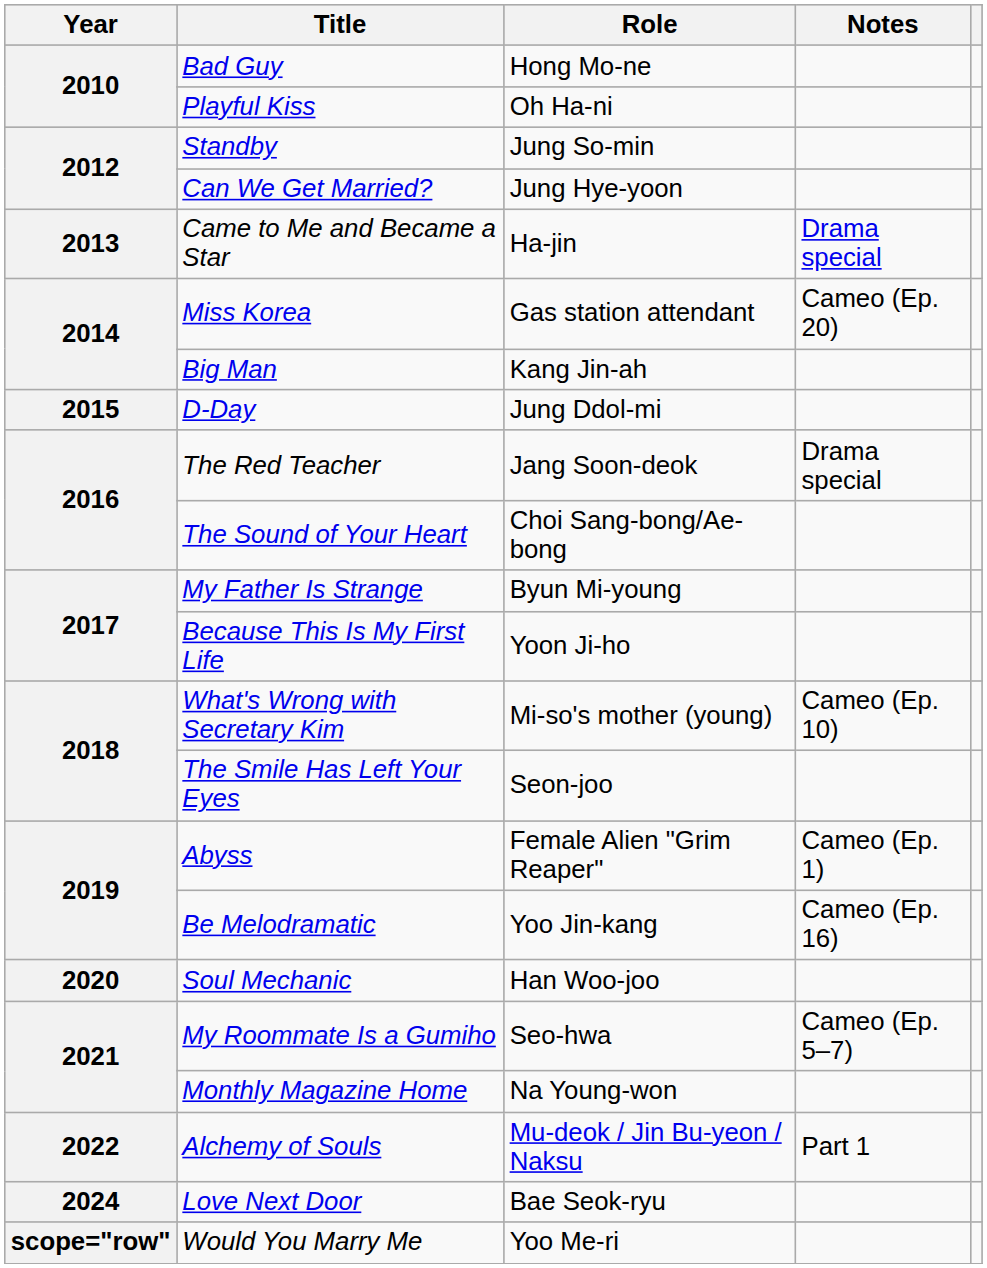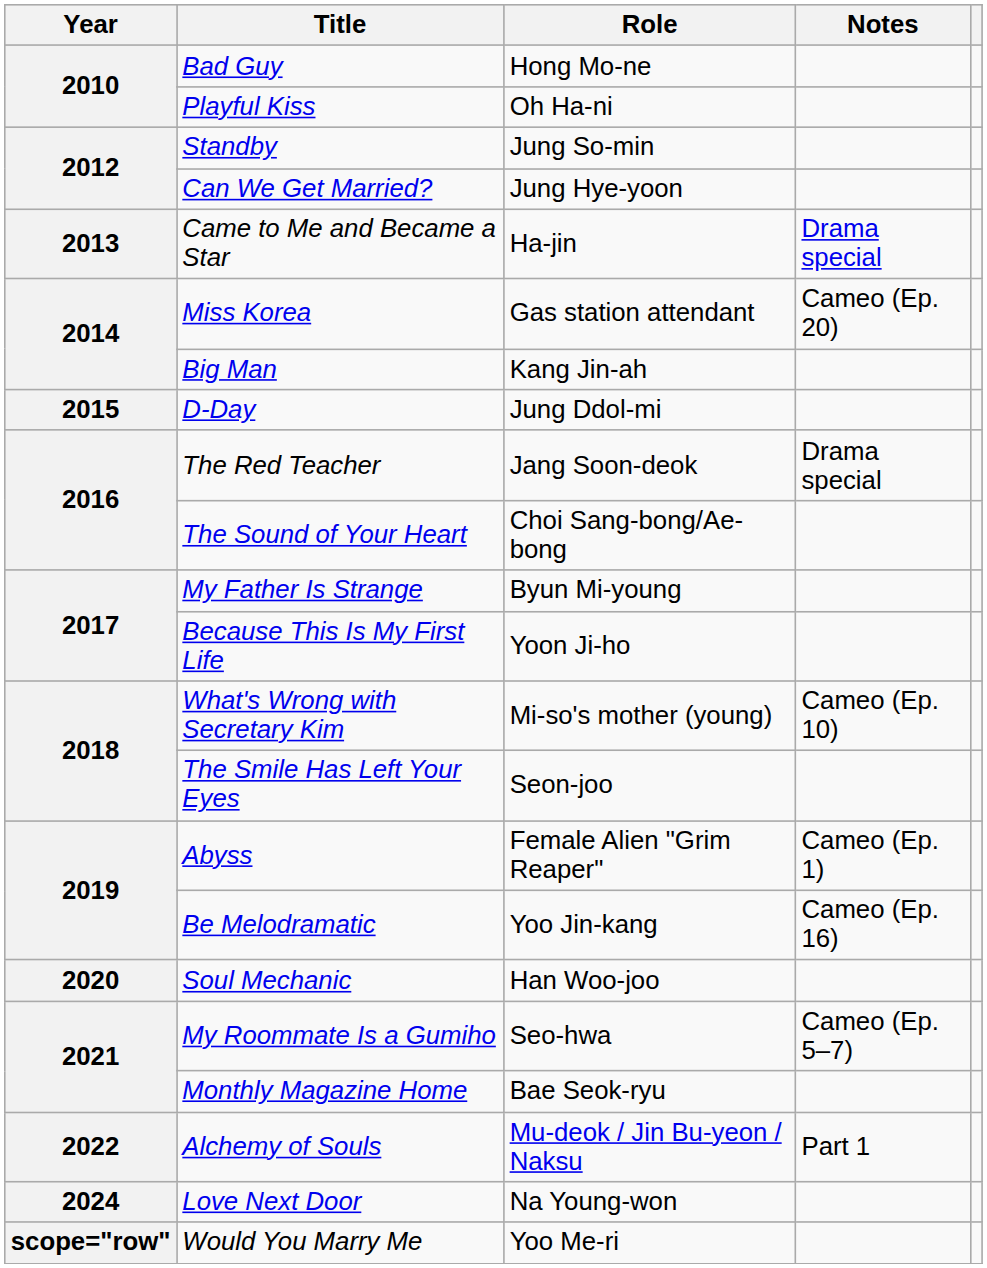(593, 1090) Na Young-won -> (588, 1090) Bae Seok-ryu
(588, 1201) Bae Seok-ryu -> (593, 1201) Na Young-won
